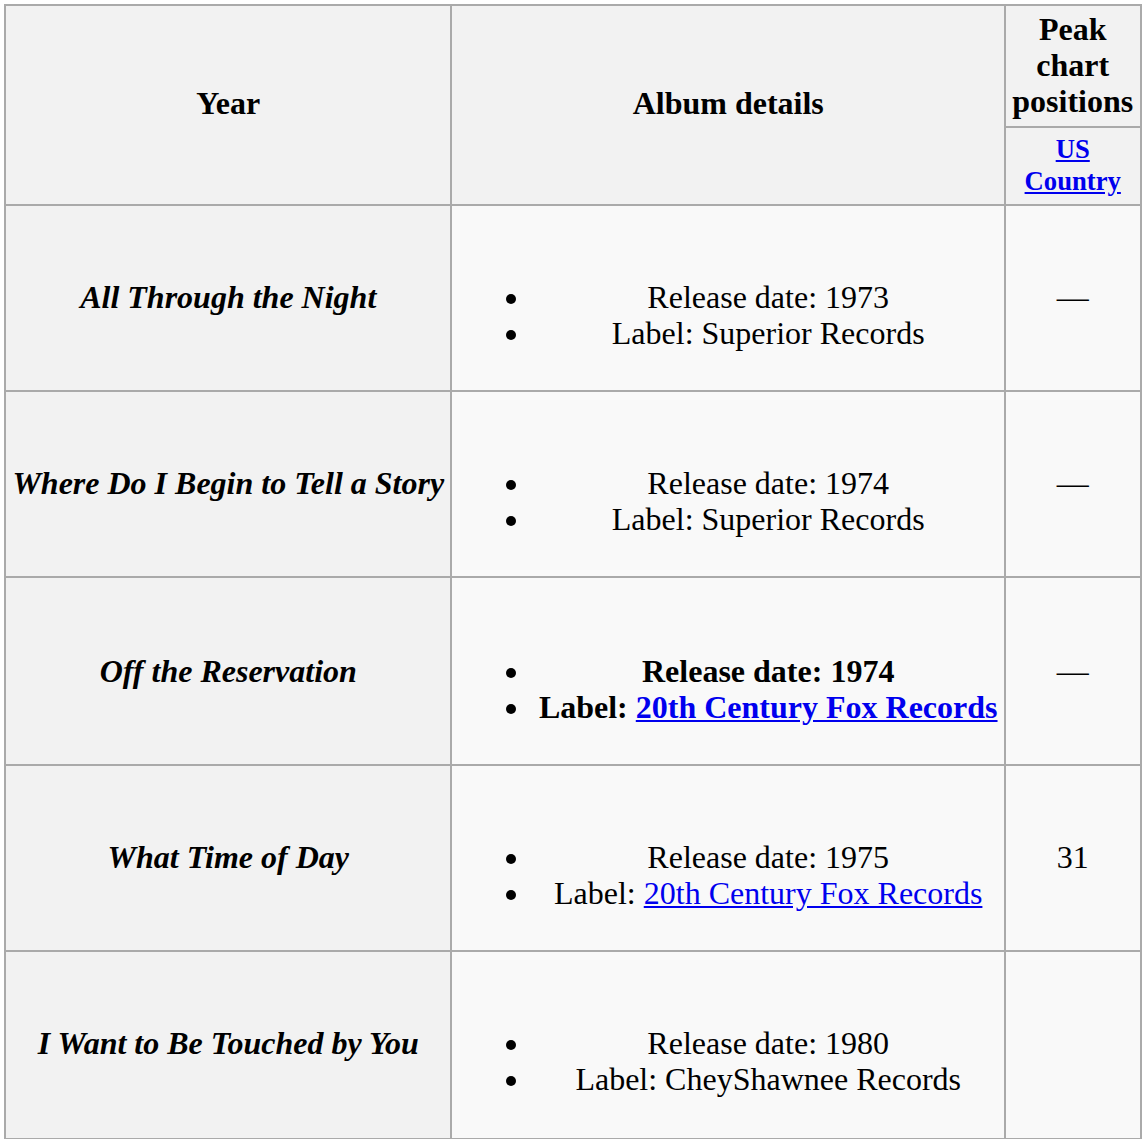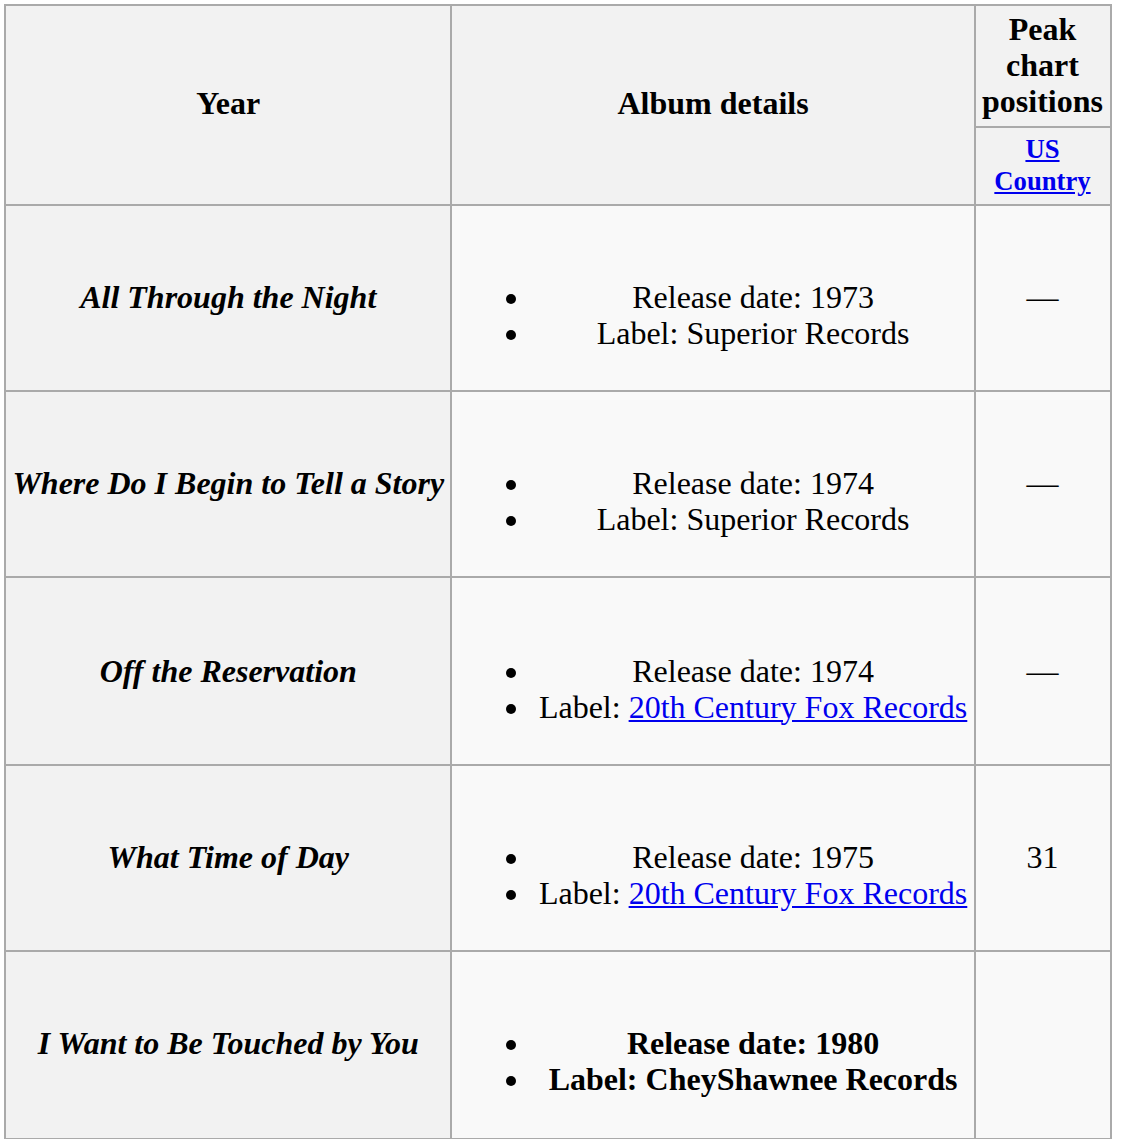(728, 689) bold -> (713, 689) normal
(728, 1063) normal -> (713, 1063) bold
